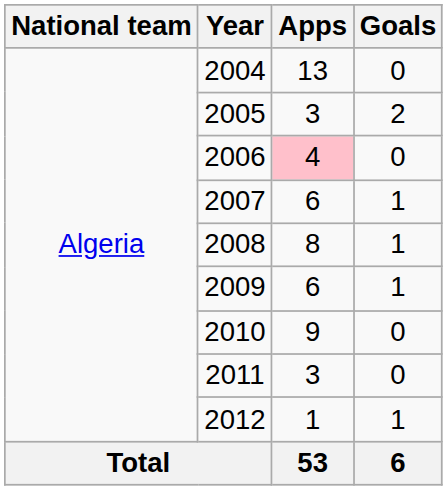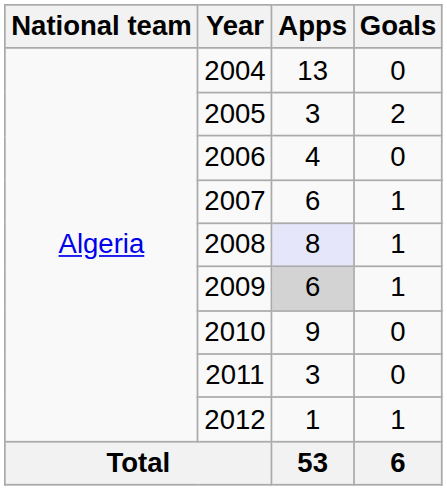(313, 157) pink background -> (313, 157) no background
(313, 244) no background -> (313, 244) lavender background
(313, 288) no background -> (313, 288) lightgrey background
